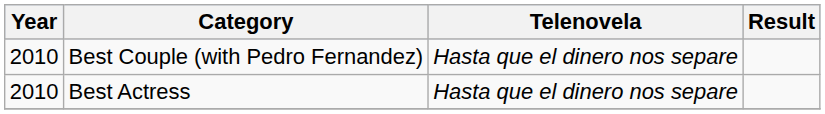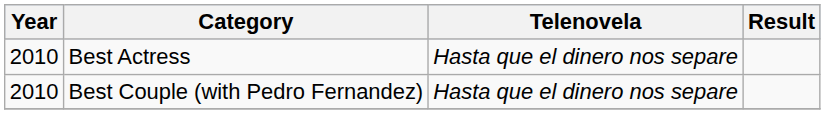rows swapped: (130, 91) <-> (246, 56)
